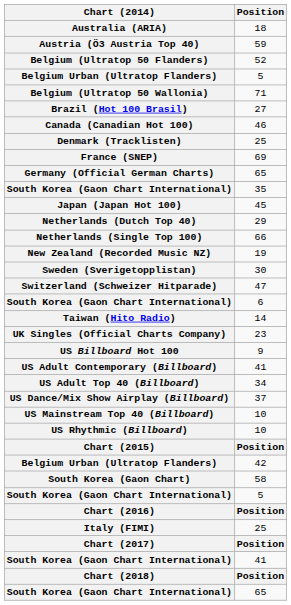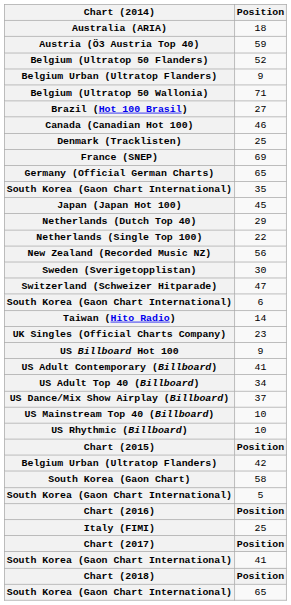(260, 77) 5 -> (260, 77) 9
(260, 238) 66 -> (260, 238) 22
(260, 254) 19 -> (260, 254) 56
